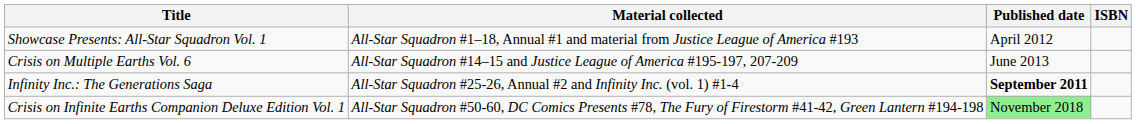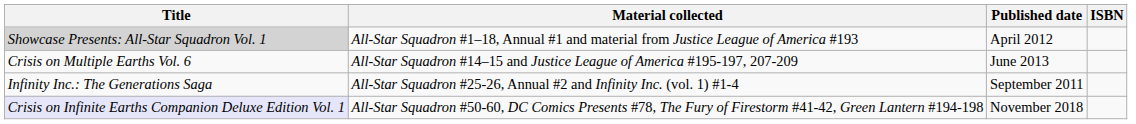(137, 38) no background -> (137, 38) lightgrey background
(1039, 84) bold -> (1037, 84) normal
(176, 107) no background -> (176, 107) lavender background
(1037, 107) lightgreen background -> (1037, 107) no background
